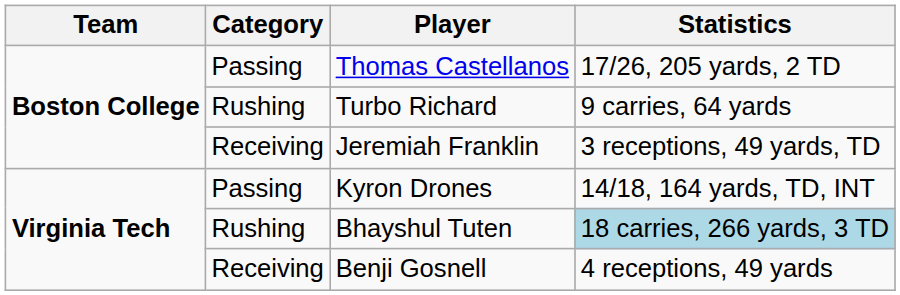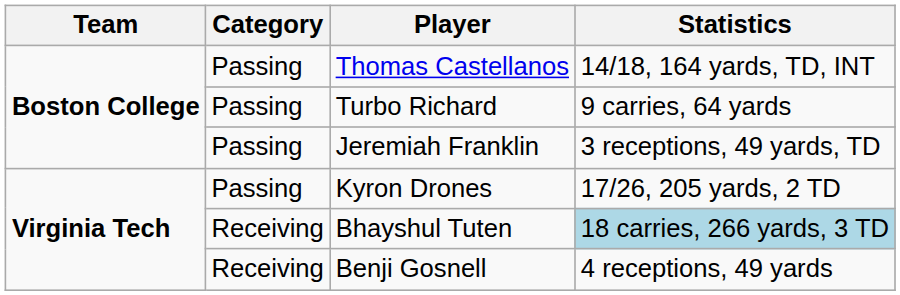(711, 66) 17/26, 205 yards, 2 TD -> (728, 66) 14/18, 164 yards, TD, INT
(258, 106) Rushing -> (257, 106) Passing
(268, 147) Receiving -> (257, 147) Passing
(728, 187) 14/18, 164 yards, TD, INT -> (711, 187) 17/26, 205 yards, 2 TD
(258, 228) Rushing -> (268, 228) Receiving
